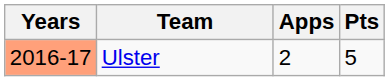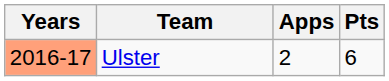(351, 57) 5 -> (351, 57) 6
